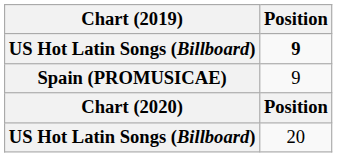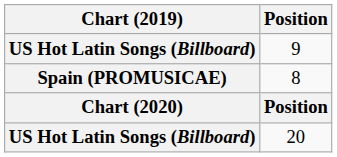(296, 48) bold -> (296, 48) normal
(296, 78) 9 -> (296, 78) 8
